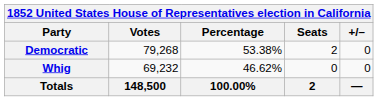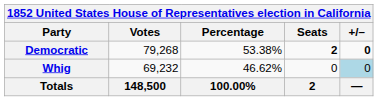(334, 50) normal -> (334, 50) bold
(367, 50) normal -> (367, 50) bold
(367, 68) no background -> (367, 68) lightblue background
